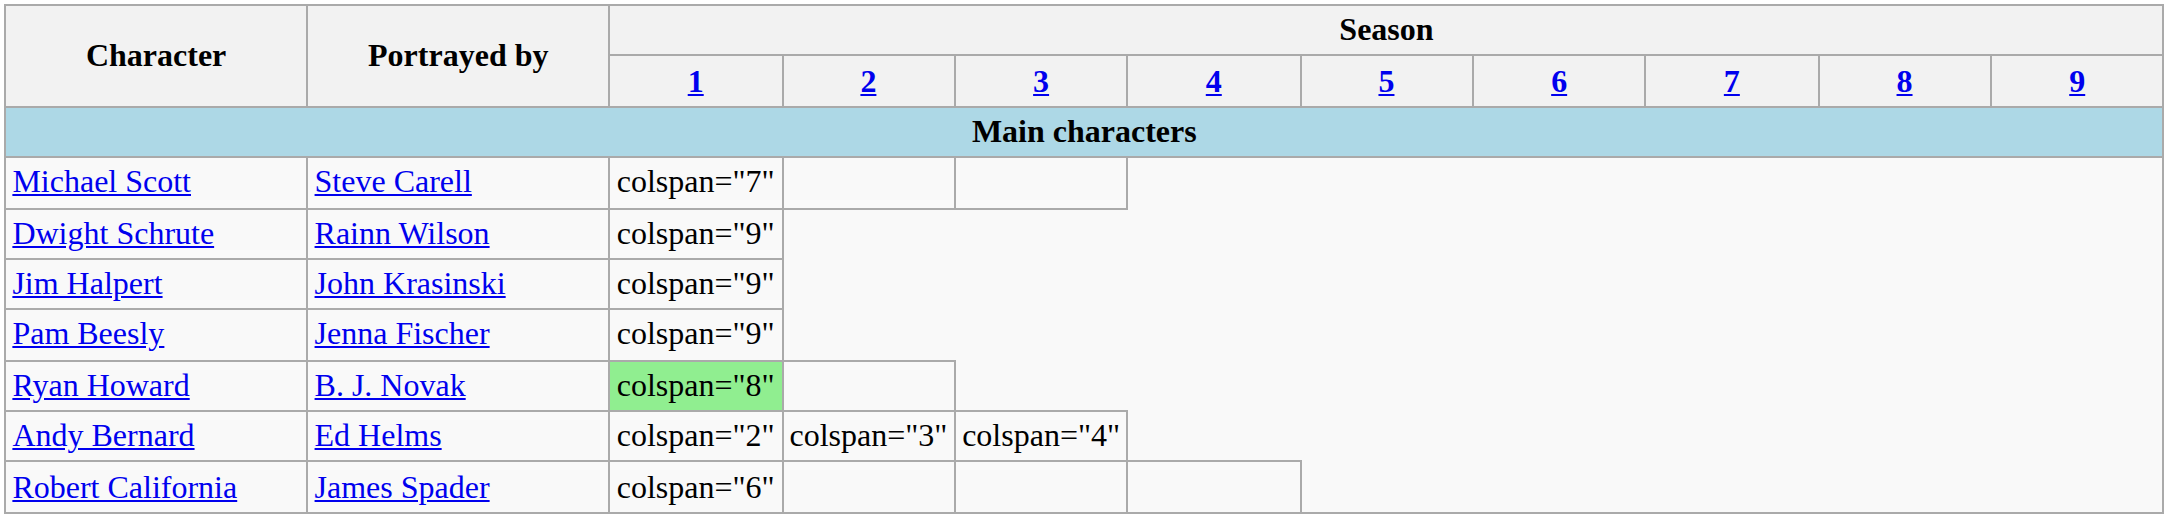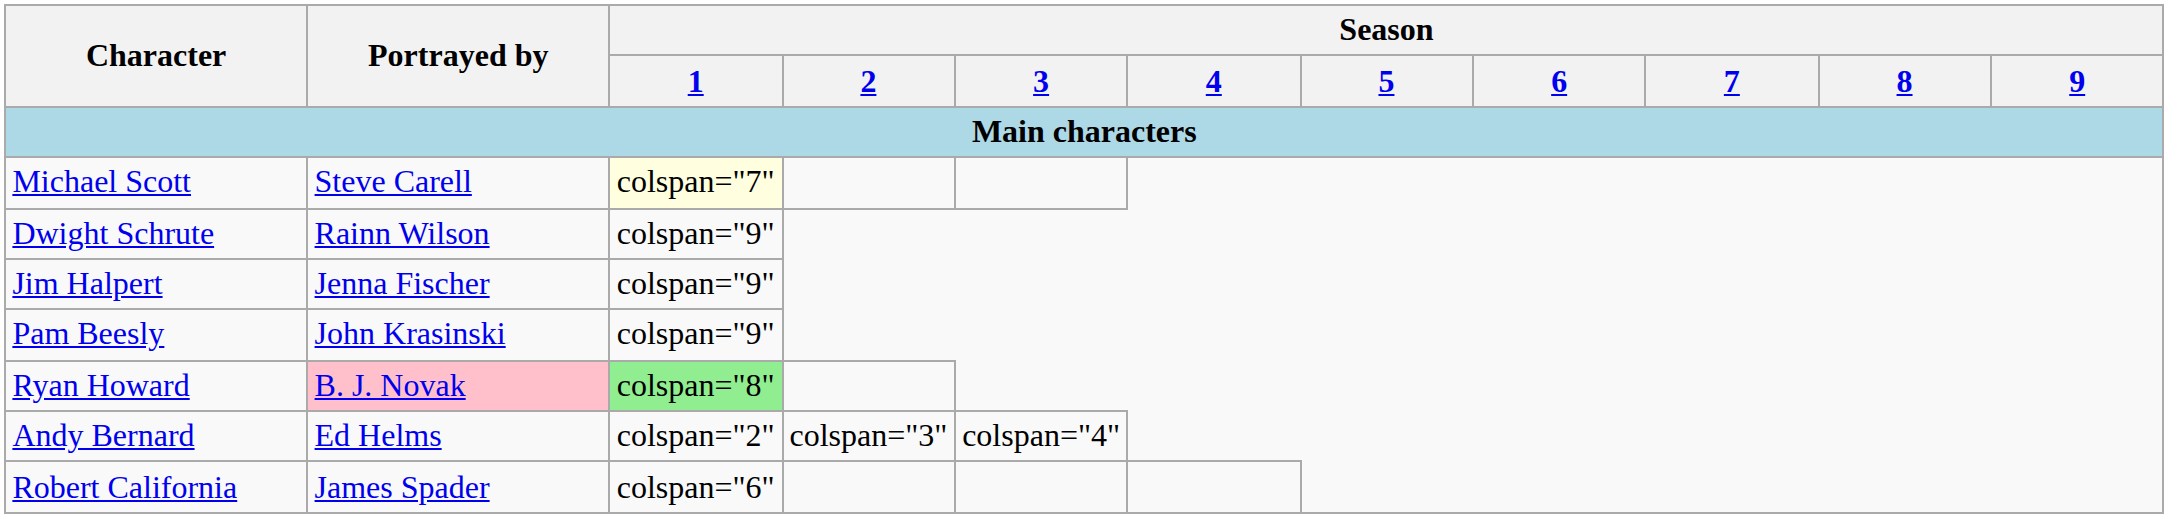(696, 182) no background -> (696, 182) lightyellow background
(410, 283) John Krasinski -> (402, 283) Jenna Fischer
(402, 334) Jenna Fischer -> (410, 334) John Krasinski
(390, 385) no background -> (390, 385) pink background
